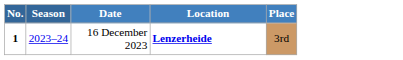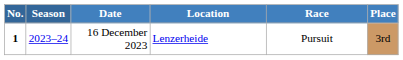+ column: (317, 13)
(182, 39) bold -> (180, 39) normal
